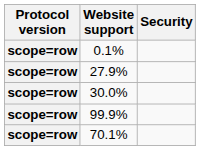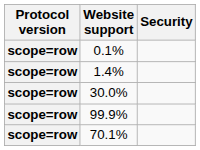+ row: (109, 72)
- row: (109, 72)
